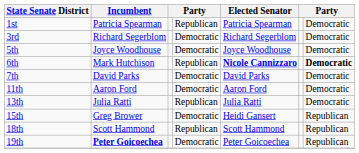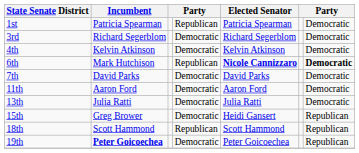+ row: (13, 50)
- row: (13, 50)
(196, 102) Republican -> (197, 102) Democratic
